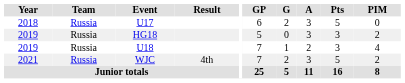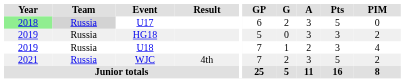(28, 22) no background -> (28, 22) lightgreen background
(84, 22) no background -> (84, 22) lightgrey background
